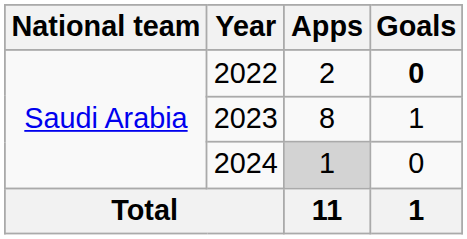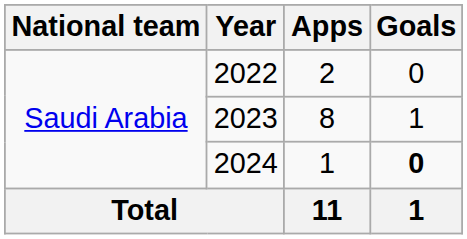(416, 73) bold -> (416, 73) normal
(327, 164) lightgrey background -> (327, 164) no background
(416, 164) normal -> (416, 164) bold
